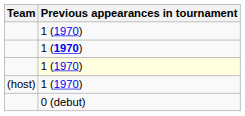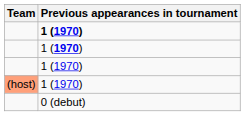(62, 31) normal -> (62, 31) bold
(62, 66) lightyellow background -> (62, 66) no background
(21, 84) no background -> (21, 84) lightsalmon background
